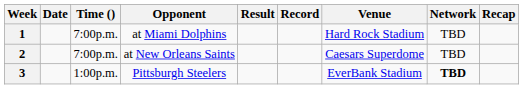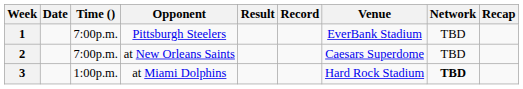(179, 34) at Miami Dolphins -> (179, 34) Pittsburgh Steelers
(375, 34) Hard Rock Stadium -> (375, 34) EverBank Stadium
(179, 73) Pittsburgh Steelers -> (179, 73) at Miami Dolphins
(375, 73) EverBank Stadium -> (375, 73) Hard Rock Stadium
